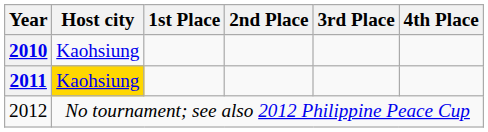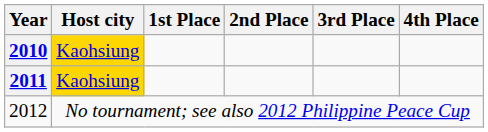(98, 50) no background -> (98, 50) gold background
